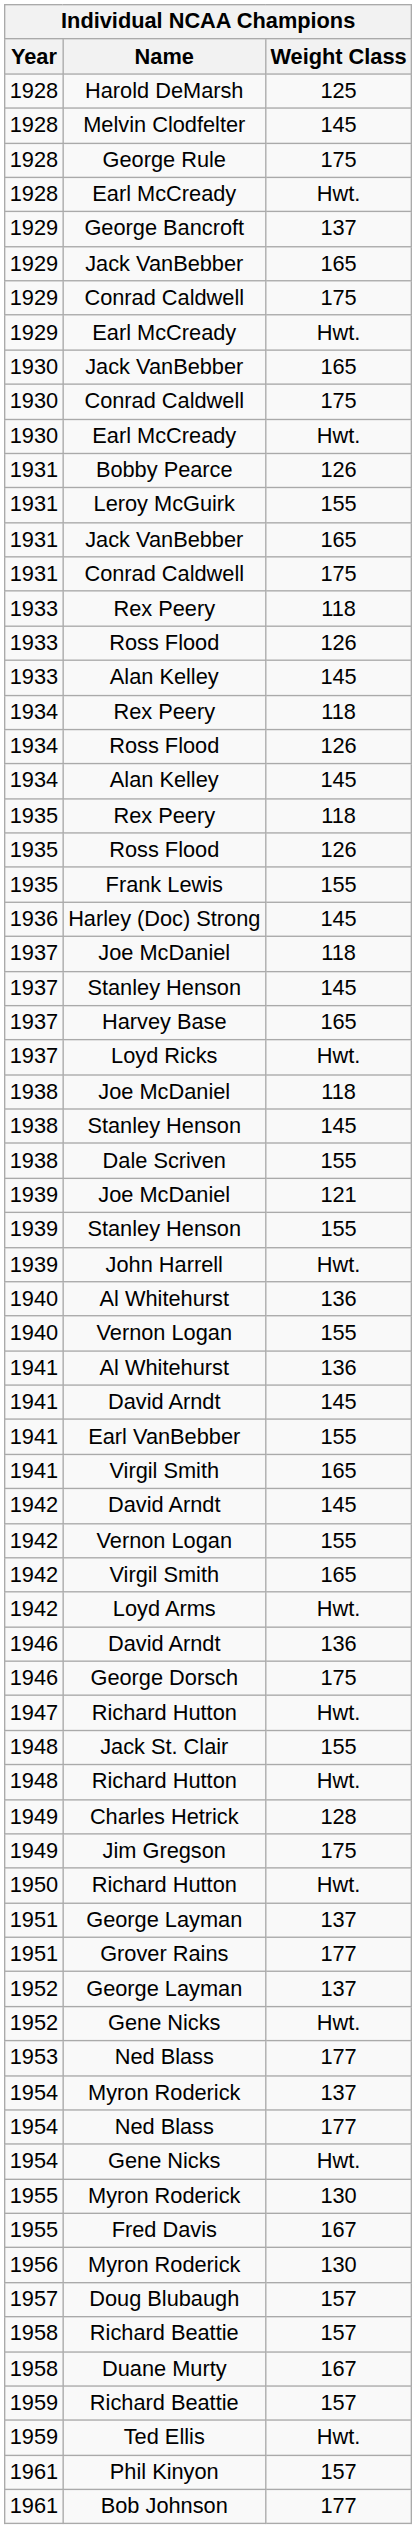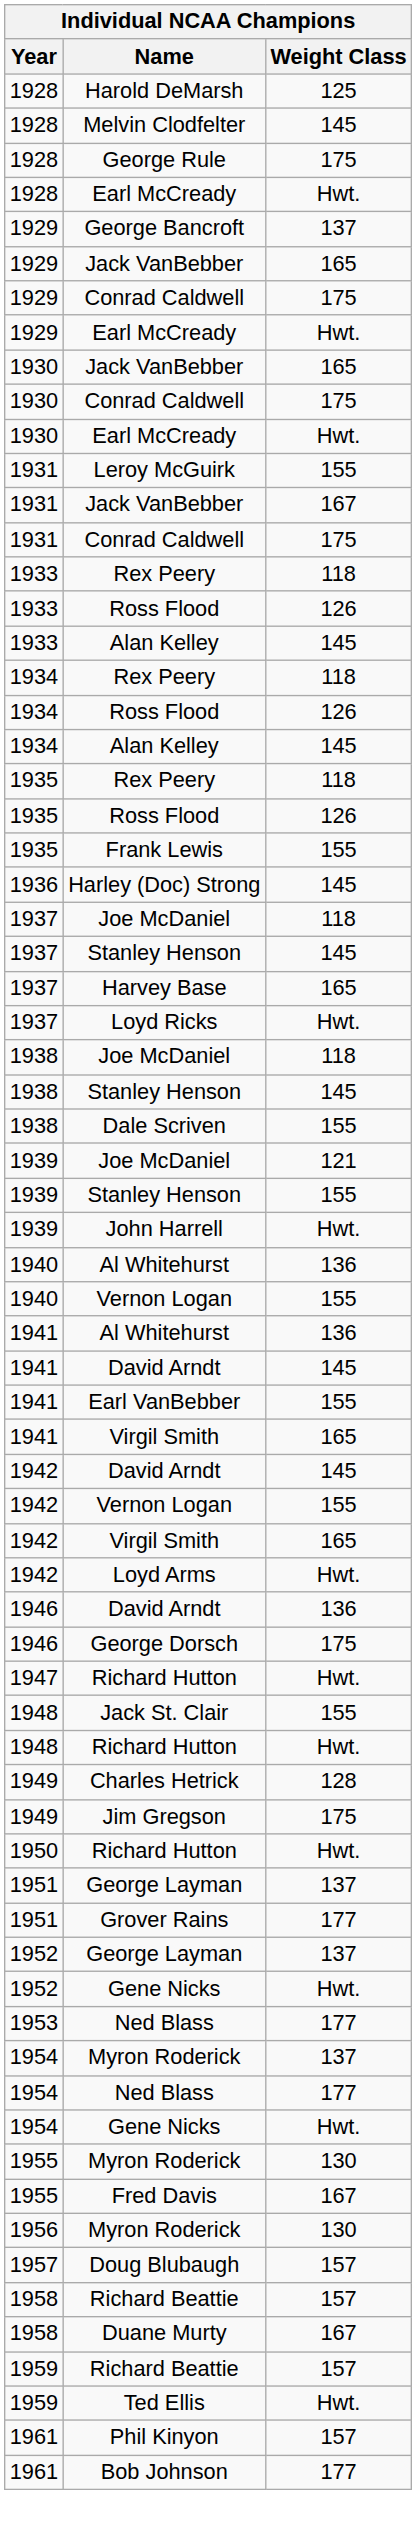- row: (34, 470)
(339, 539) 165 -> (339, 504) 167
